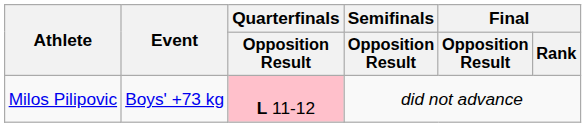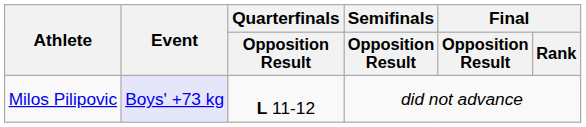(175, 99) no background -> (175, 99) lavender background
(286, 109) pink background -> (286, 109) no background
